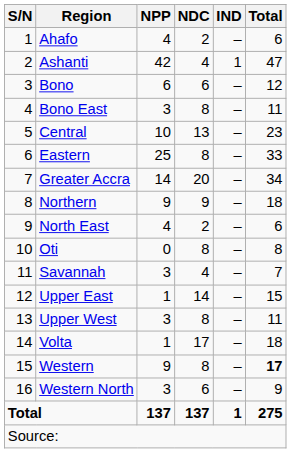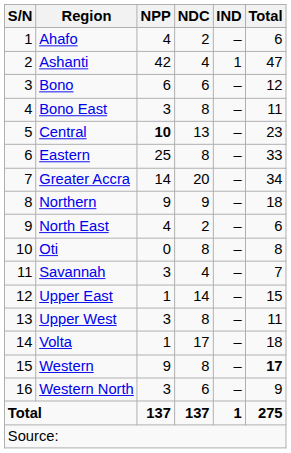(163, 132) normal -> (163, 132) bold
